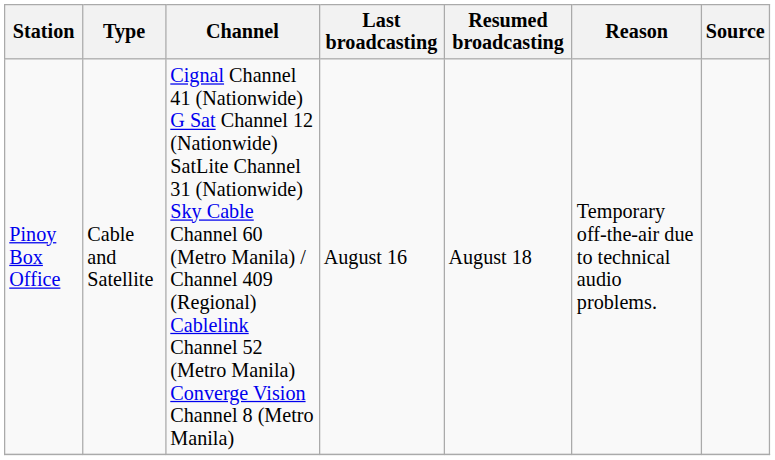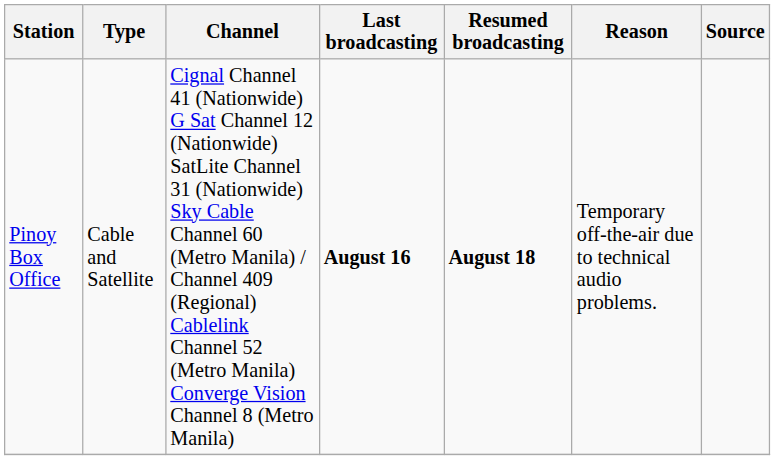(365, 256) normal -> (367, 256) bold
(490, 256) normal -> (492, 256) bold
